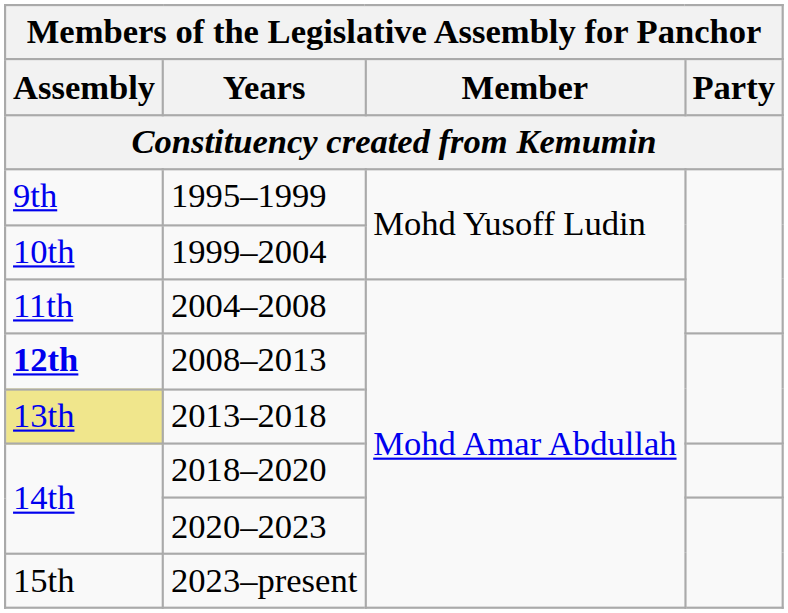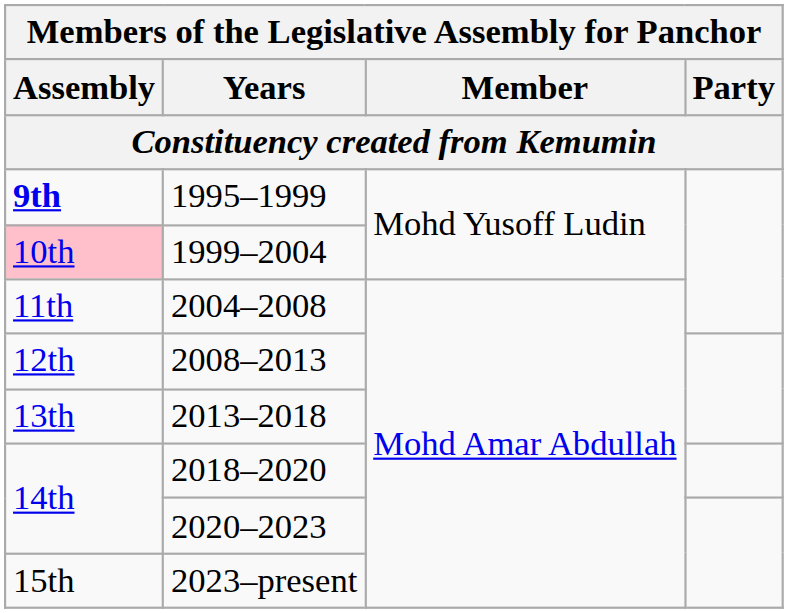(35, 196) normal -> (37, 196) bold
(44, 251) no background -> (44, 251) pink background
(46, 360) bold -> (44, 360) normal
(44, 415) khaki background -> (44, 415) no background
